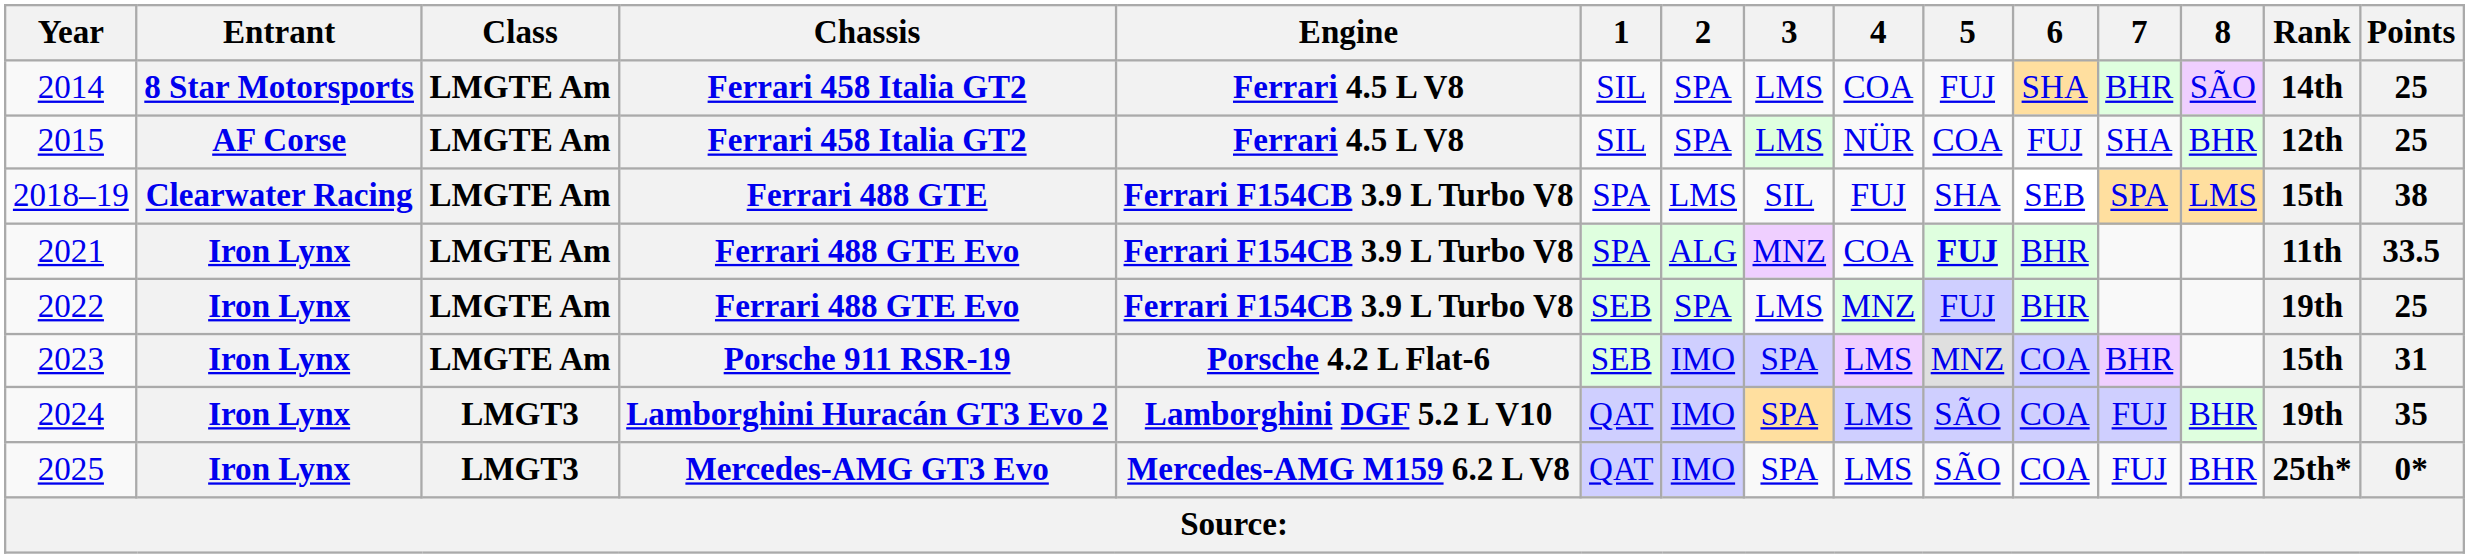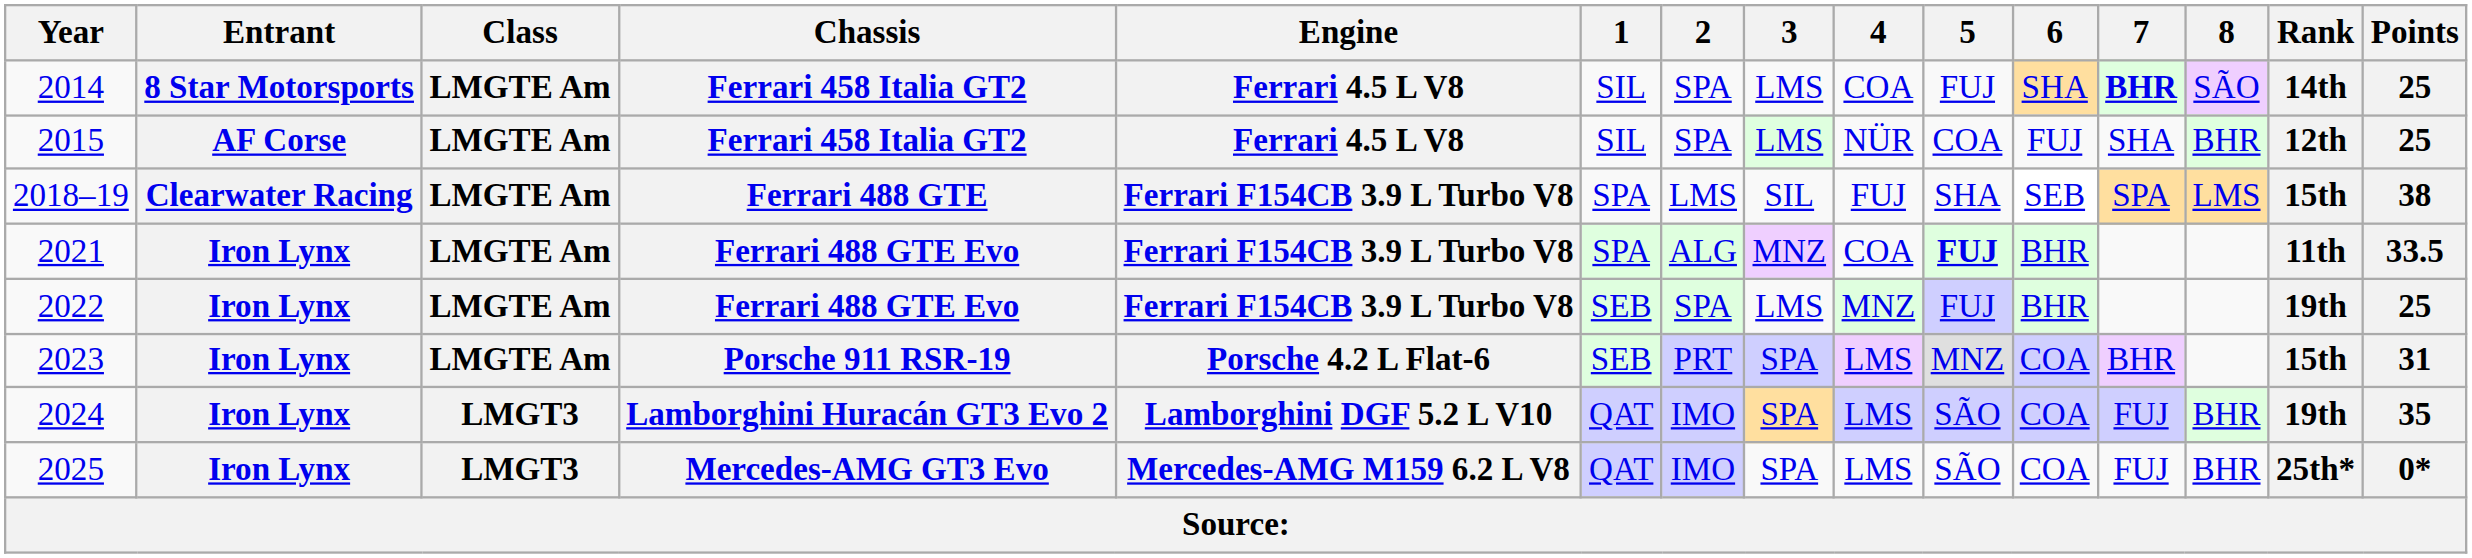(2139, 86) normal -> (2141, 86) bold
(1703, 359) IMO -> (1703, 359) PRT
